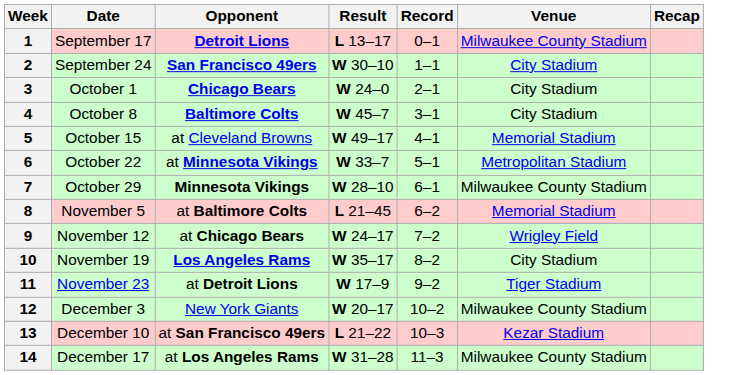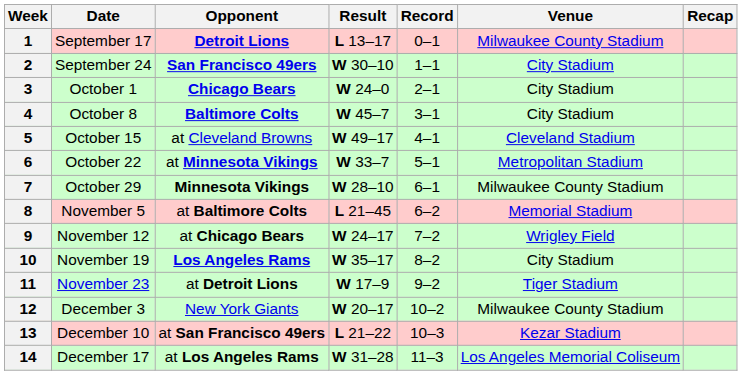(554, 138) Memorial Stadium -> (570, 138) Cleveland Stadium
(554, 357) Milwaukee County Stadium -> (570, 357) Los Angeles Memorial Coliseum
